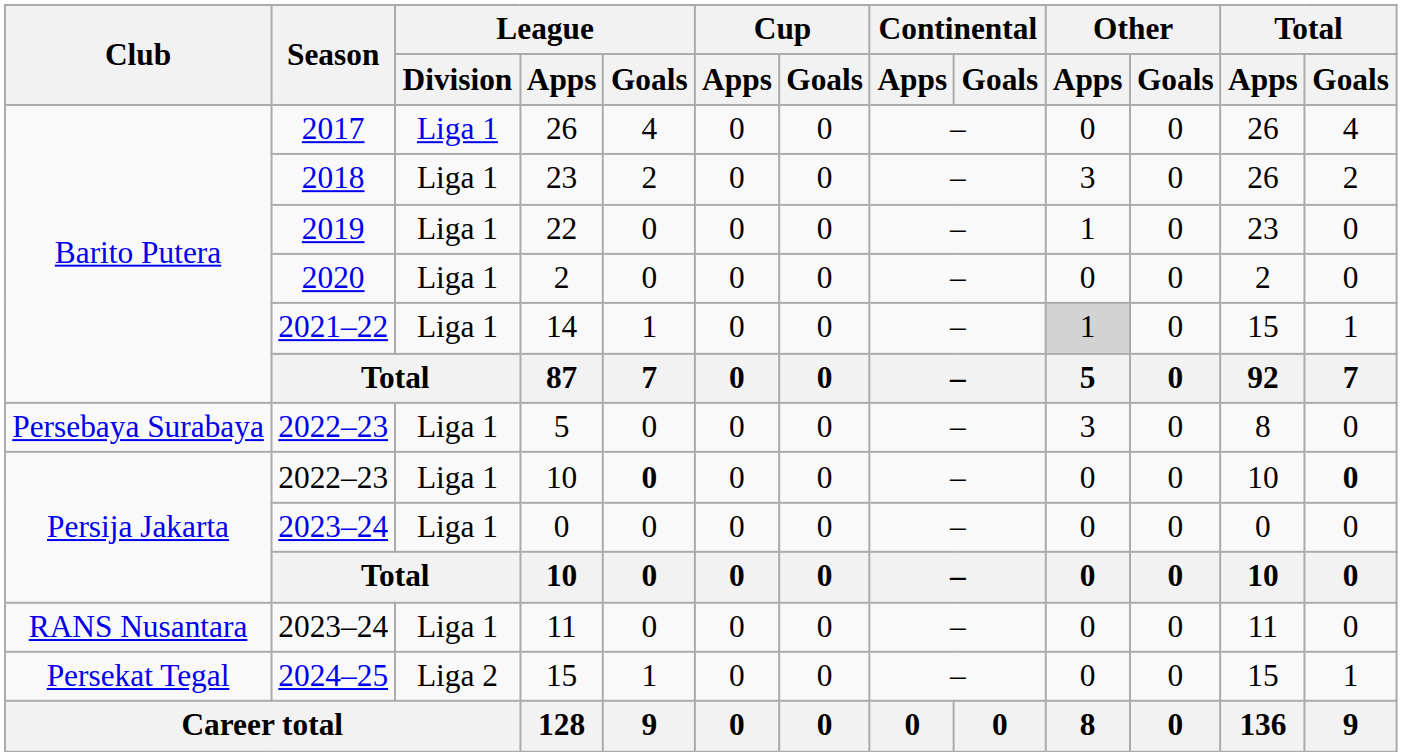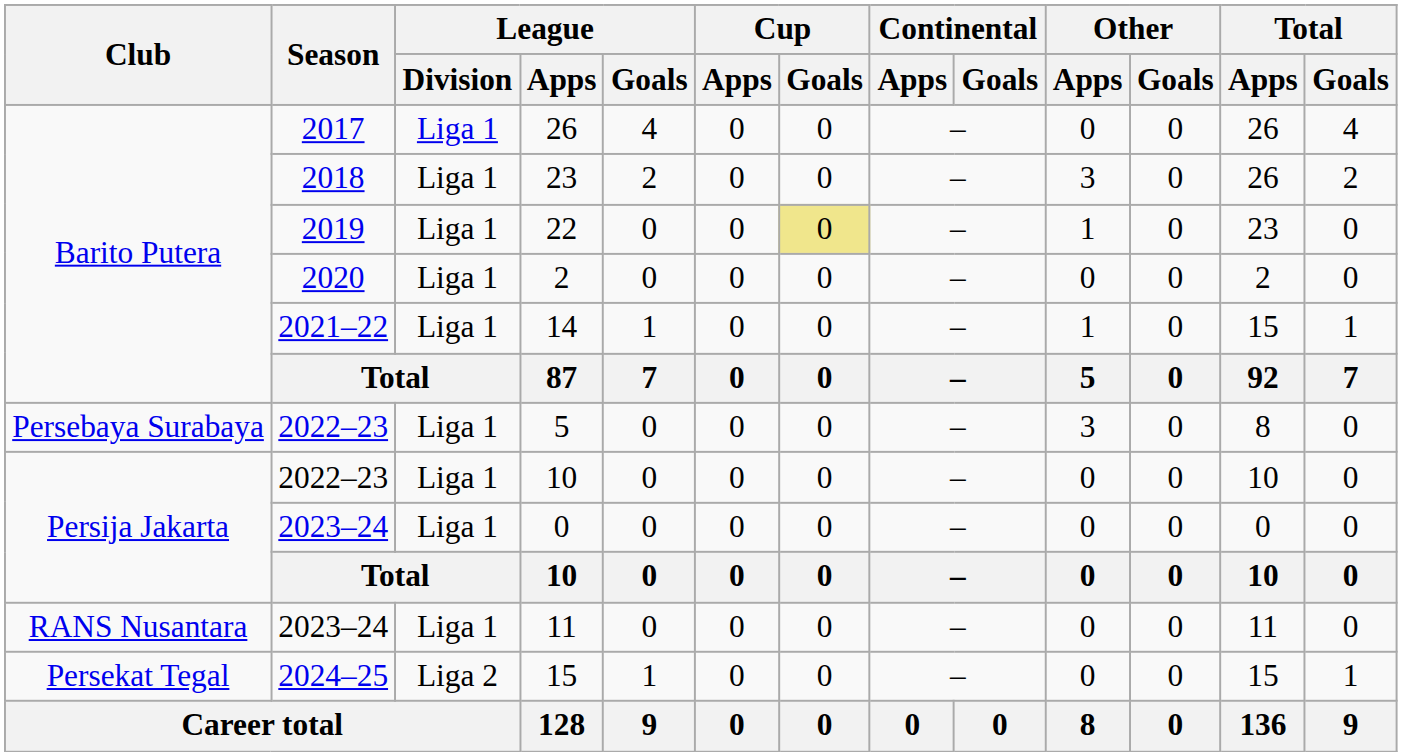(825, 228) no background -> (825, 228) khaki background
(1088, 327) lightgrey background -> (1088, 327) no background
(649, 476) bold -> (649, 476) normal
(1351, 476) bold -> (1351, 476) normal
